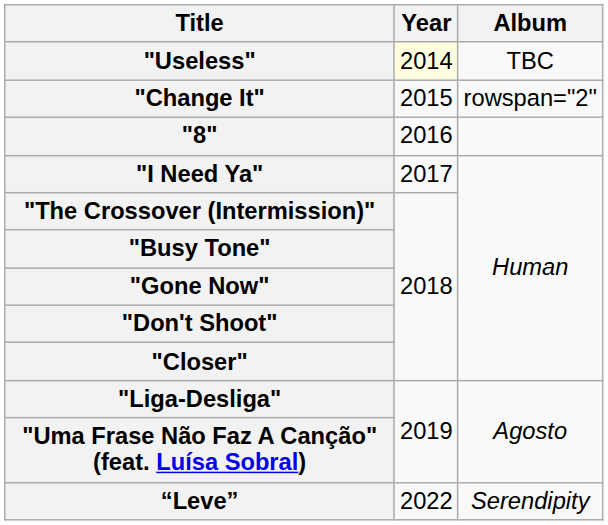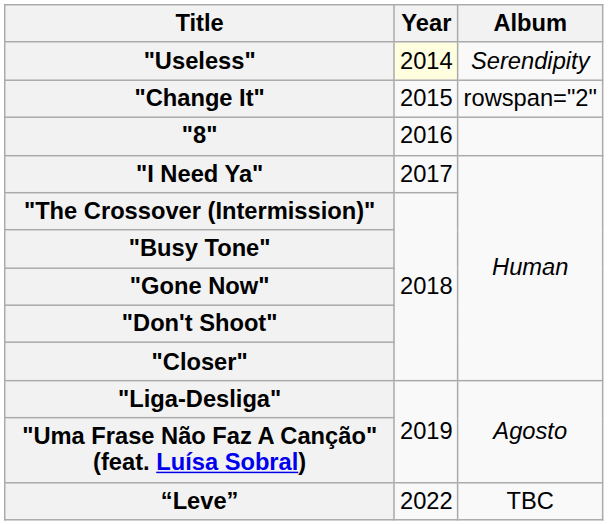(530, 60) TBC -> (530, 60) Serendipity
(530, 500) Serendipity -> (530, 500) TBC
